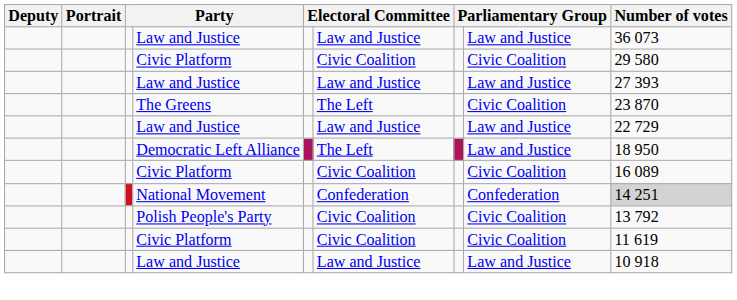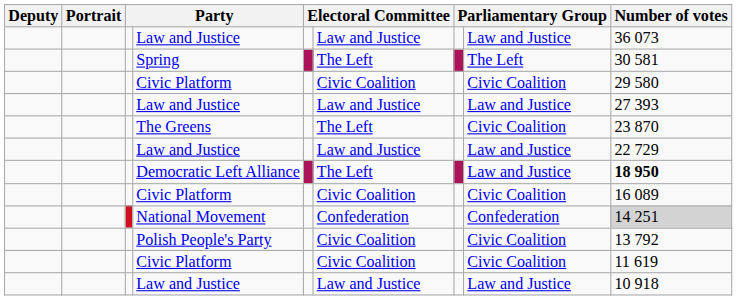+ row: (33, 61)
(637, 149) normal -> (637, 172) bold
